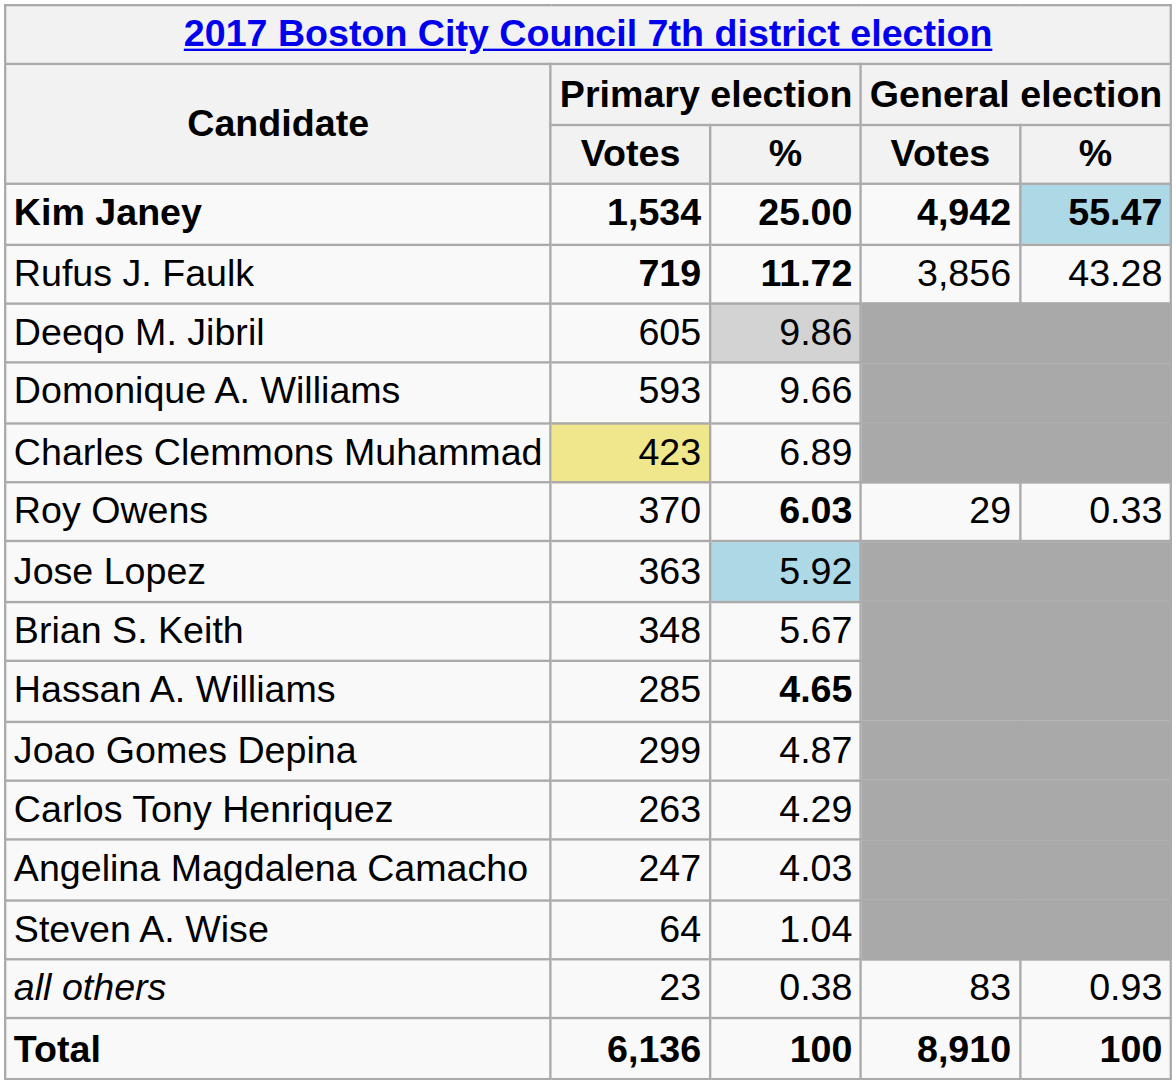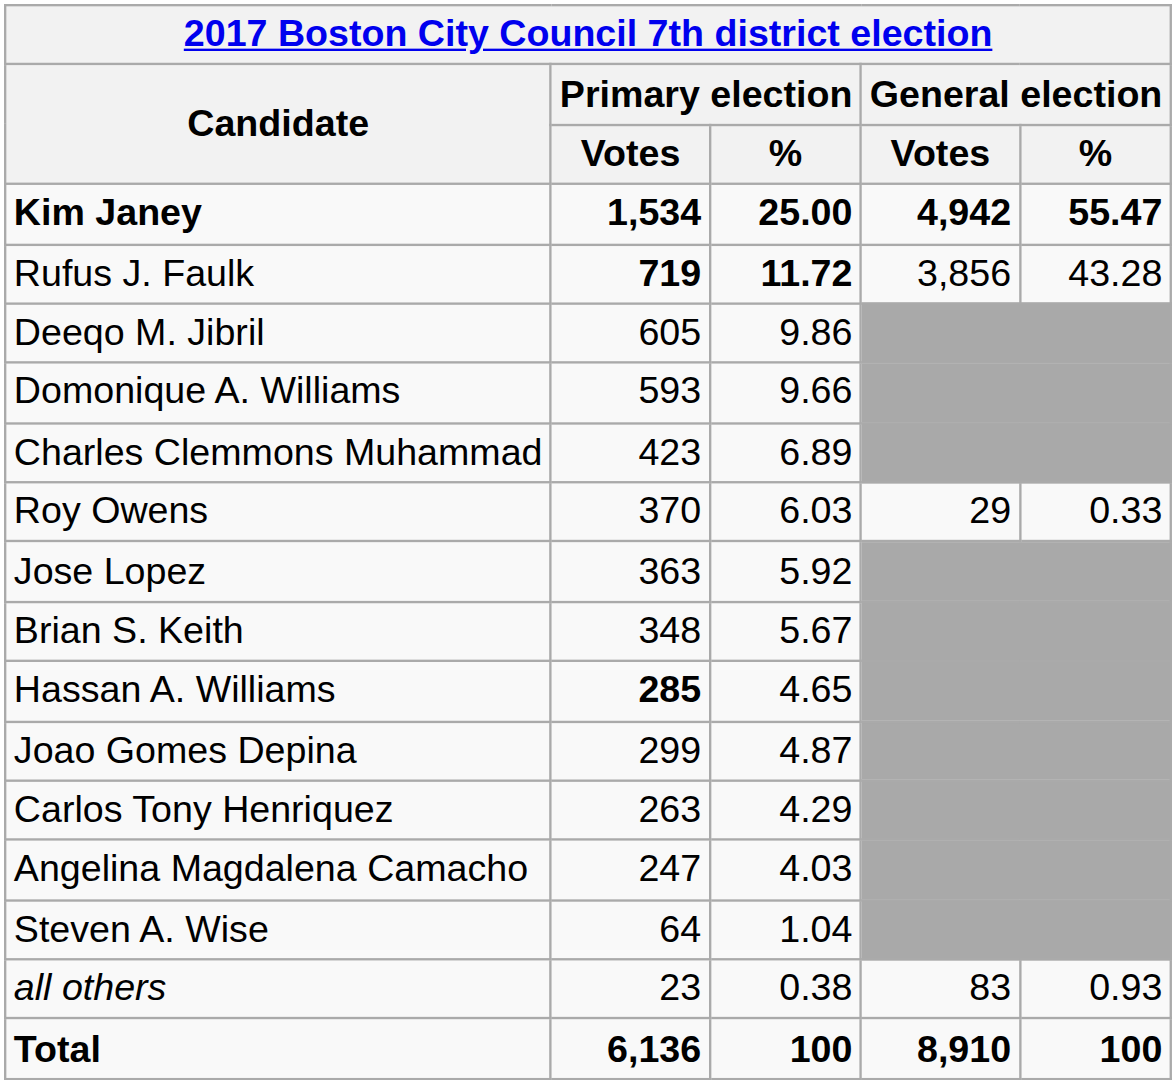(1115, 213) lightblue background -> (1115, 213) no background
(816, 332) lightgrey background -> (816, 332) no background
(670, 451) khaki background -> (670, 451) no background
(816, 511) bold -> (816, 511) normal
(816, 570) lightblue background -> (816, 570) no background
(670, 690) normal -> (670, 690) bold
(816, 690) bold -> (816, 690) normal
